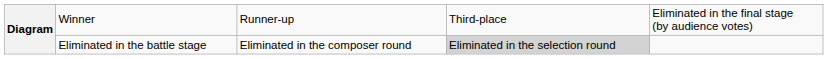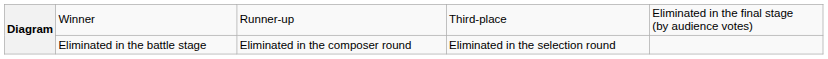(532, 44) lightgrey background -> (532, 44) no background
